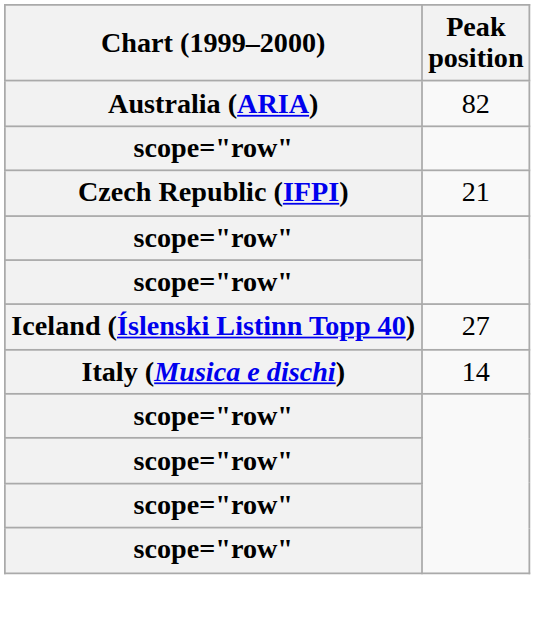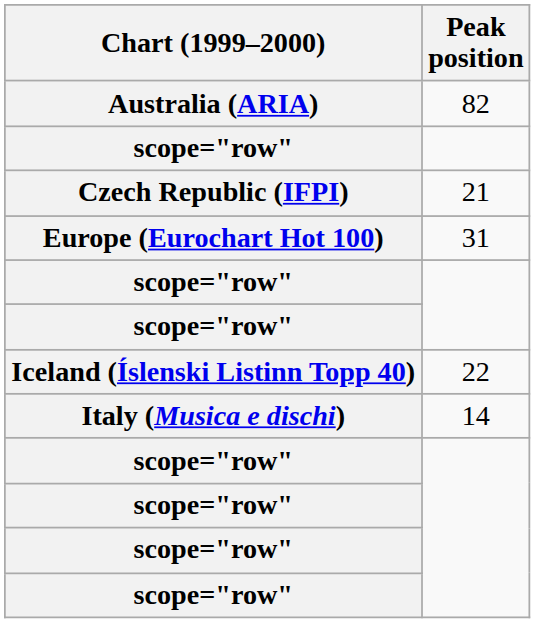+ row: (213, 237)
(476, 326) 27 -> (476, 371) 22
